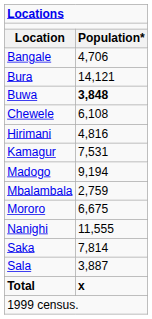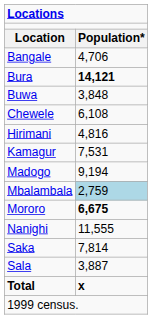(96, 76) normal -> (96, 76) bold
(93, 95) bold -> (93, 95) normal
(93, 190) no background -> (93, 190) lightblue background
(93, 209) normal -> (93, 209) bold
